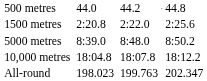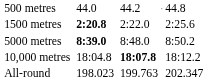(91, 24) normal -> (91, 24) bold
(91, 41) normal -> (91, 41) bold
(138, 57) normal -> (138, 57) bold
